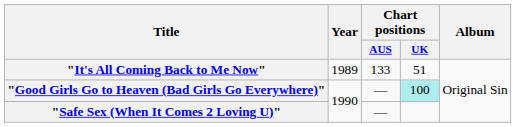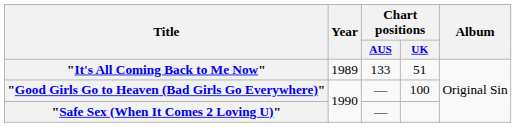(420, 90) paleturquoise background -> (420, 90) no background
